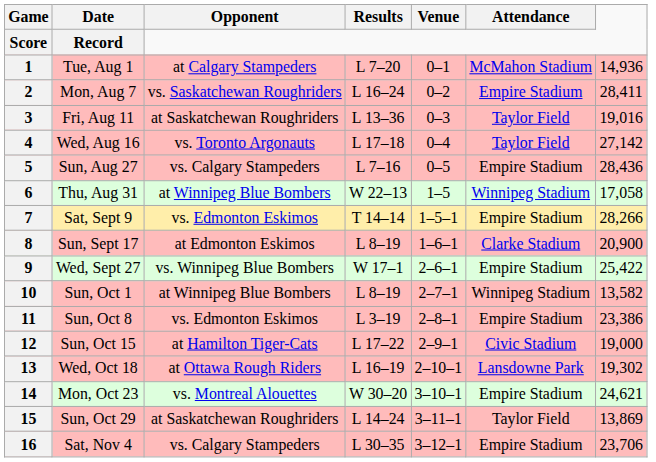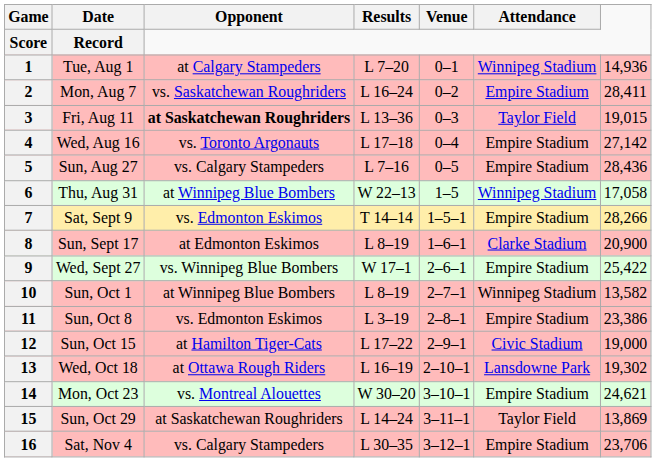(531, 67) McMahon Stadium -> (537, 67) Winnipeg Stadium
(245, 117) normal -> (249, 117) bold
(621, 117) 19,016 -> (625, 117) 19,015
(531, 142) Taylor Field -> (537, 142) Empire Stadium
